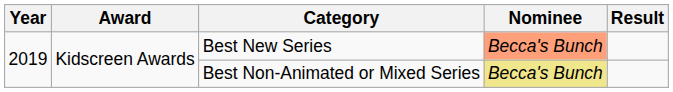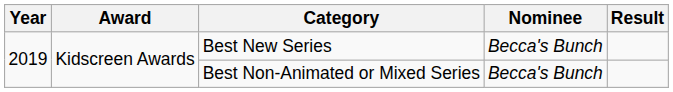(545, 45) lightsalmon background -> (545, 45) no background
(545, 73) khaki background -> (545, 73) no background
